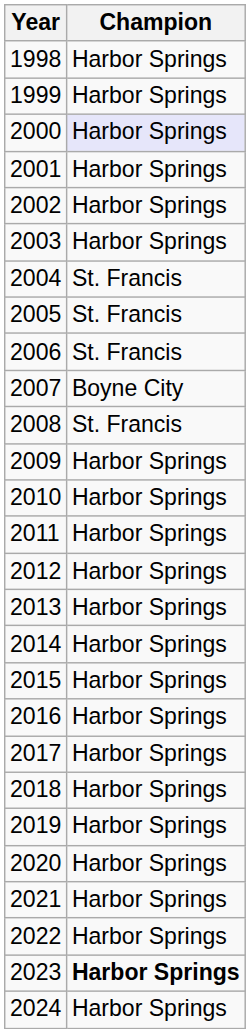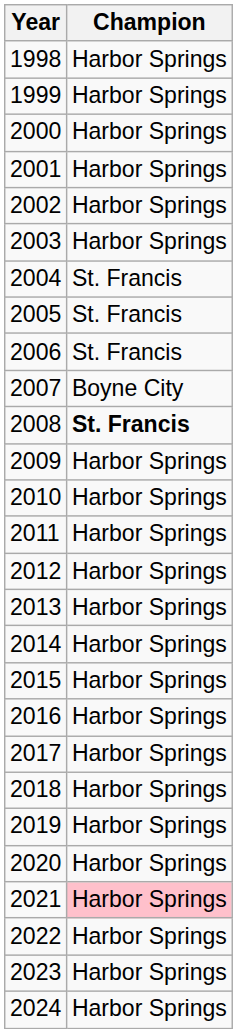(149, 132) lavender background -> (149, 132) no background
(127, 424) normal -> (131, 424) bold
(149, 899) no background -> (149, 899) pink background
(156, 972) bold -> (149, 972) normal
